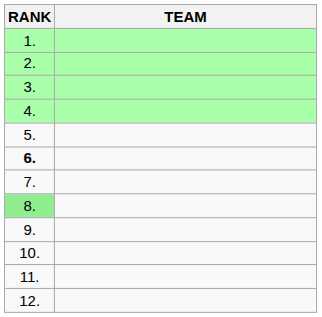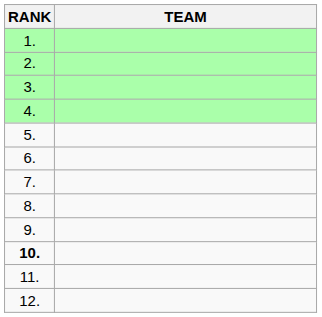(30, 159) bold -> (30, 159) normal
(30, 206) lightgreen background -> (30, 206) no background
(30, 253) normal -> (30, 253) bold
